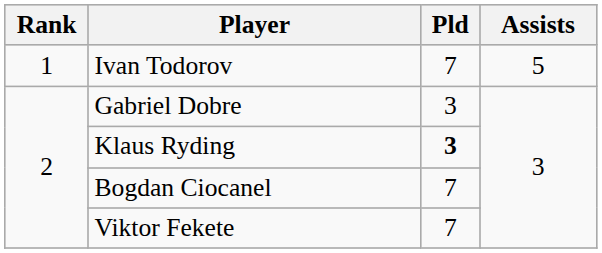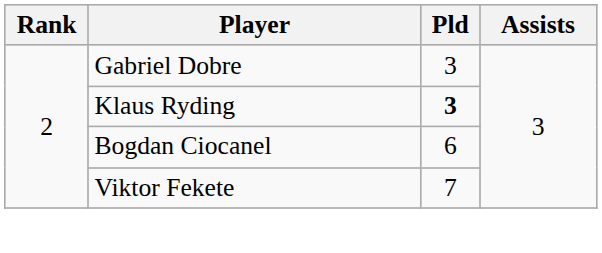- row: (163, 65)
(450, 187) 7 -> (450, 146) 6
